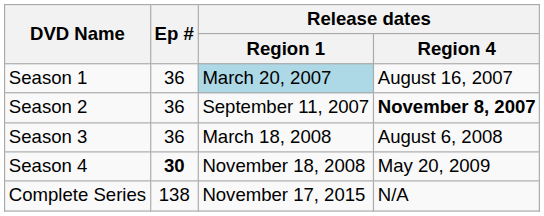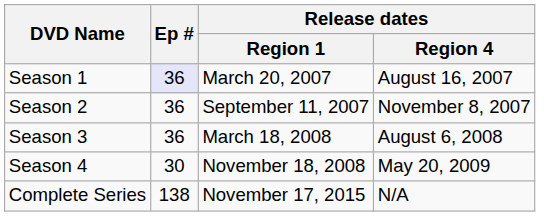(174, 78) no background -> (174, 78) lavender background
(267, 78) lightblue background -> (267, 78) no background
(457, 107) bold -> (454, 107) normal
(174, 166) bold -> (174, 166) normal
